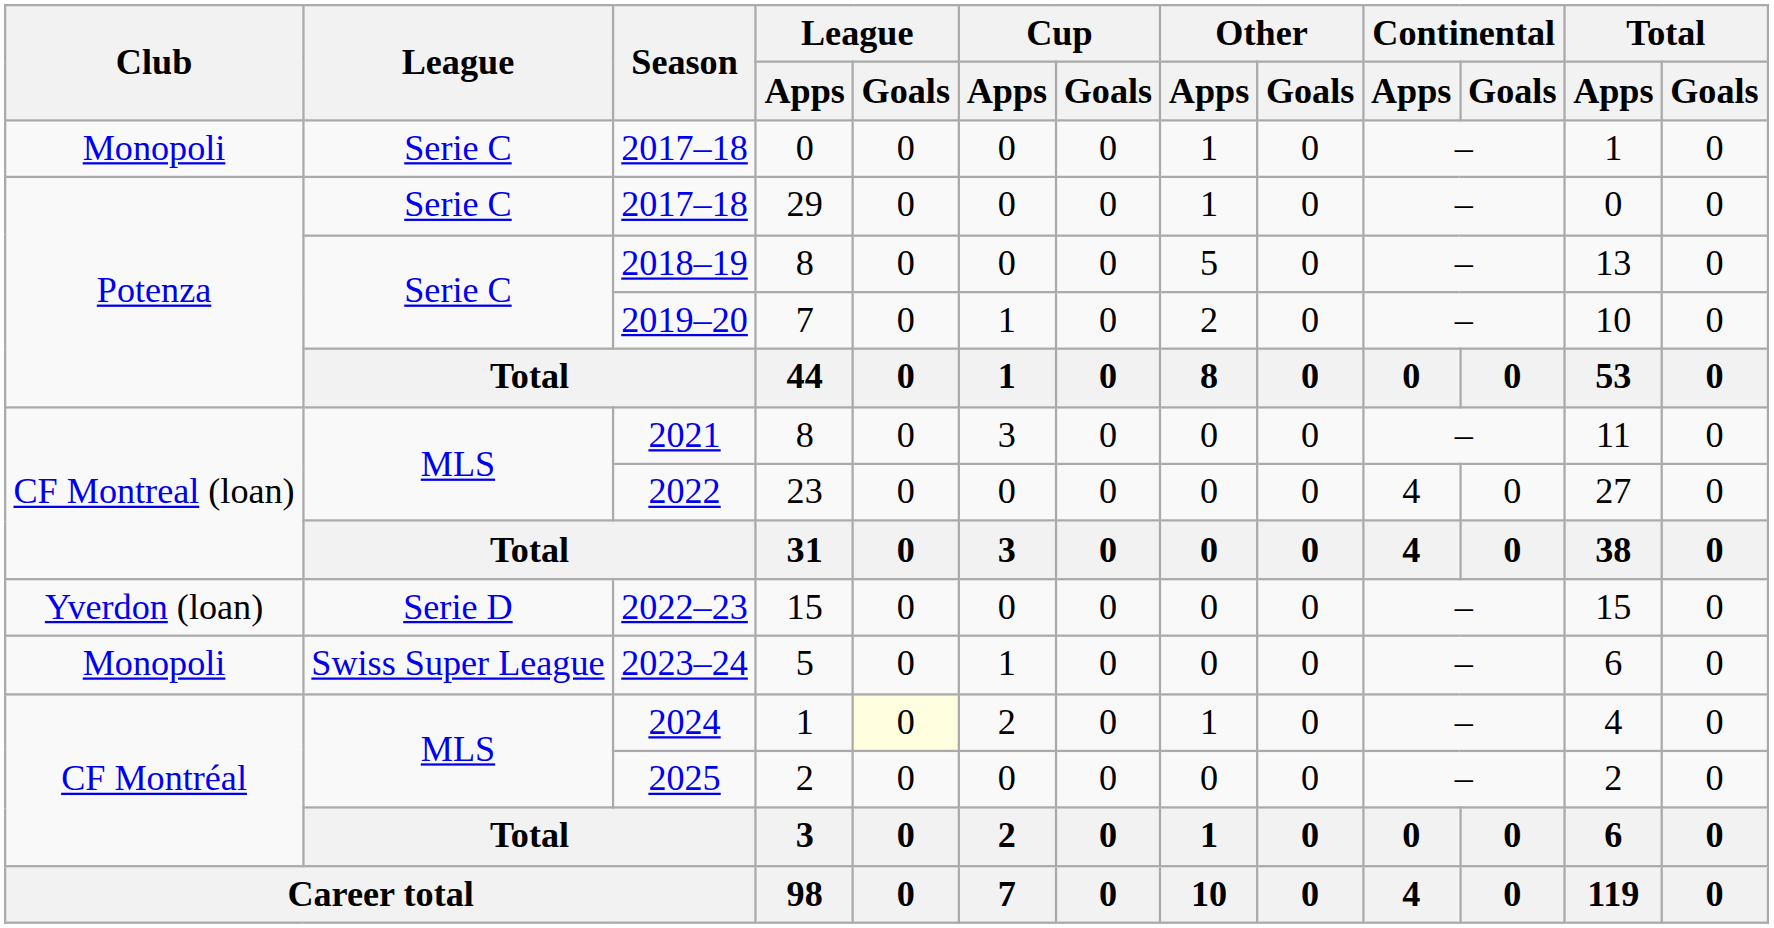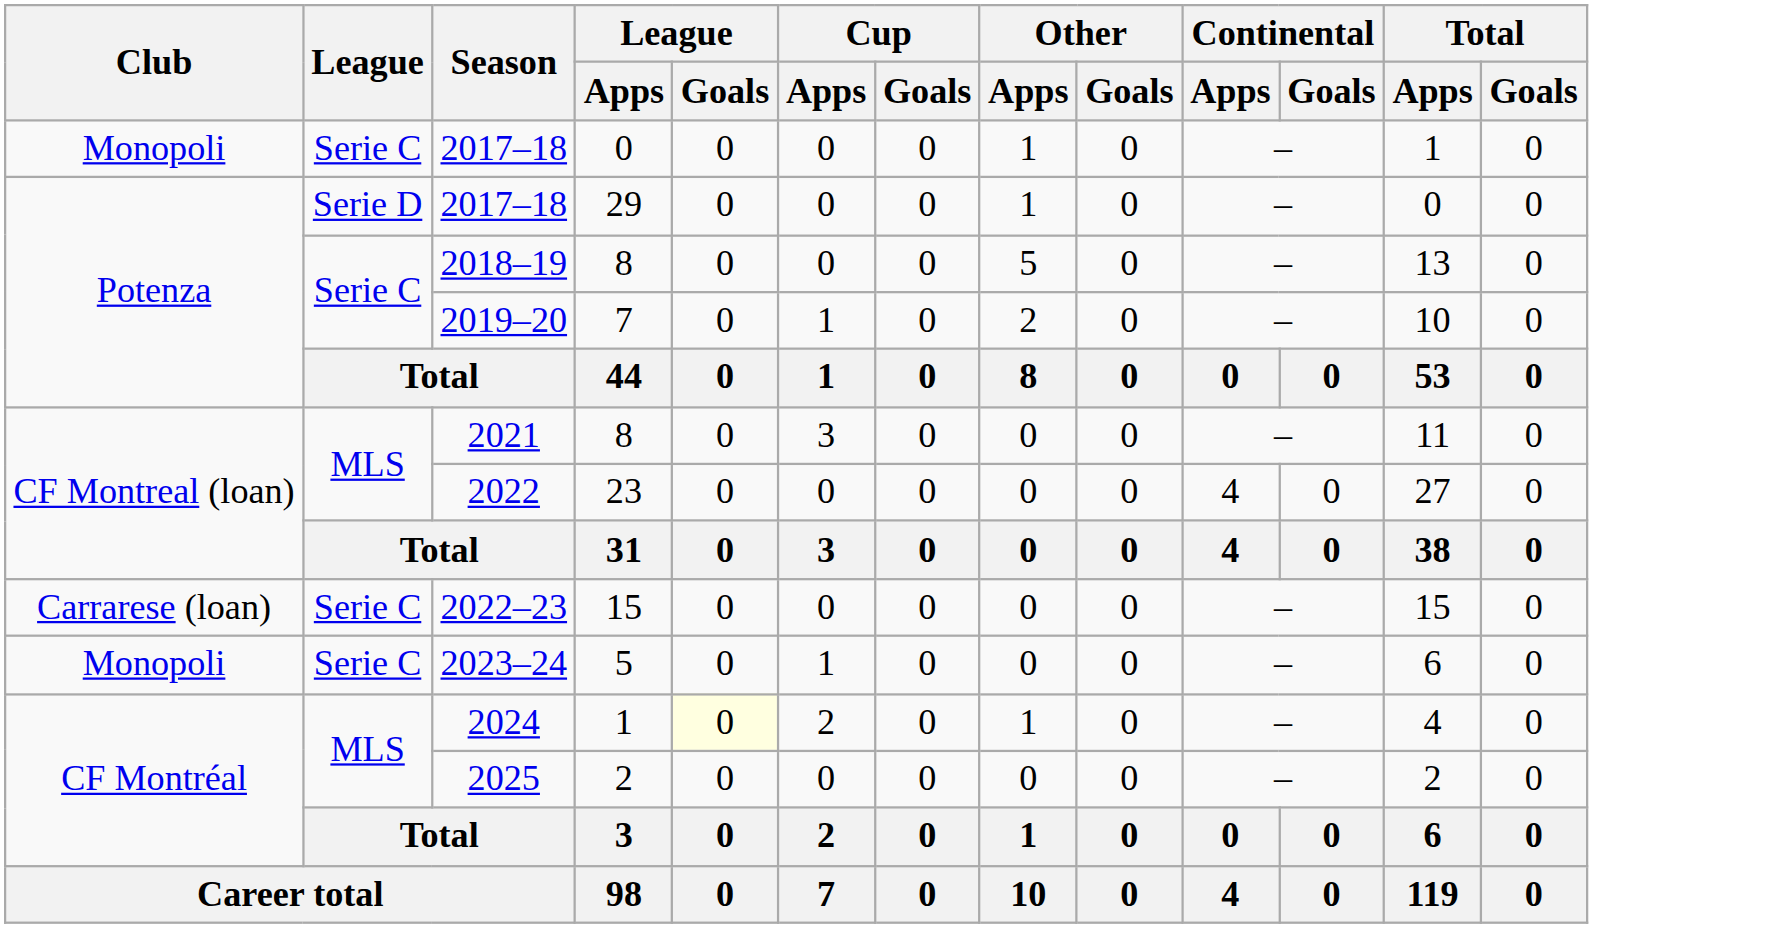(458, 205) Serie C -> (368, 205) Serie D
(154, 606) Yverdon (loan) -> (154, 606) Carrarese (loan)
(458, 606) Serie D -> (368, 606) Serie C
(458, 663) Swiss Super League -> (368, 663) Serie C
